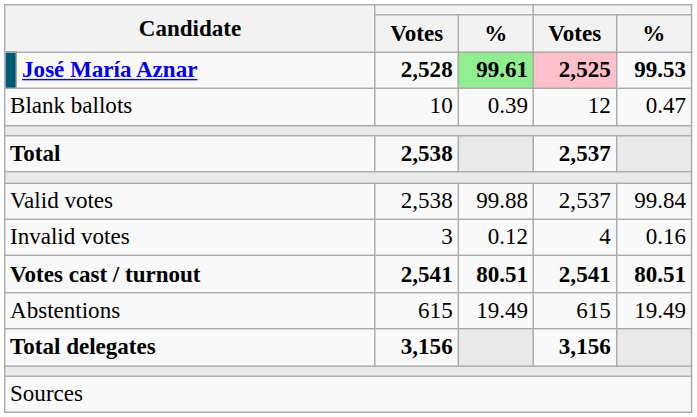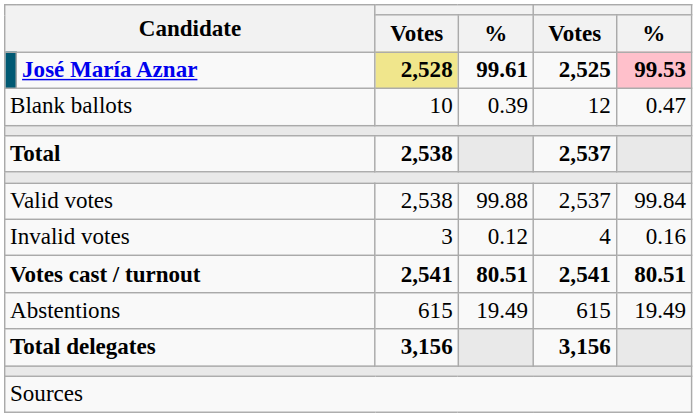(427, 69) no background -> (427, 69) khaki background
(502, 69) lightgreen background -> (502, 69) no background
(585, 69) pink background -> (585, 69) no background
(660, 69) no background -> (660, 69) pink background
